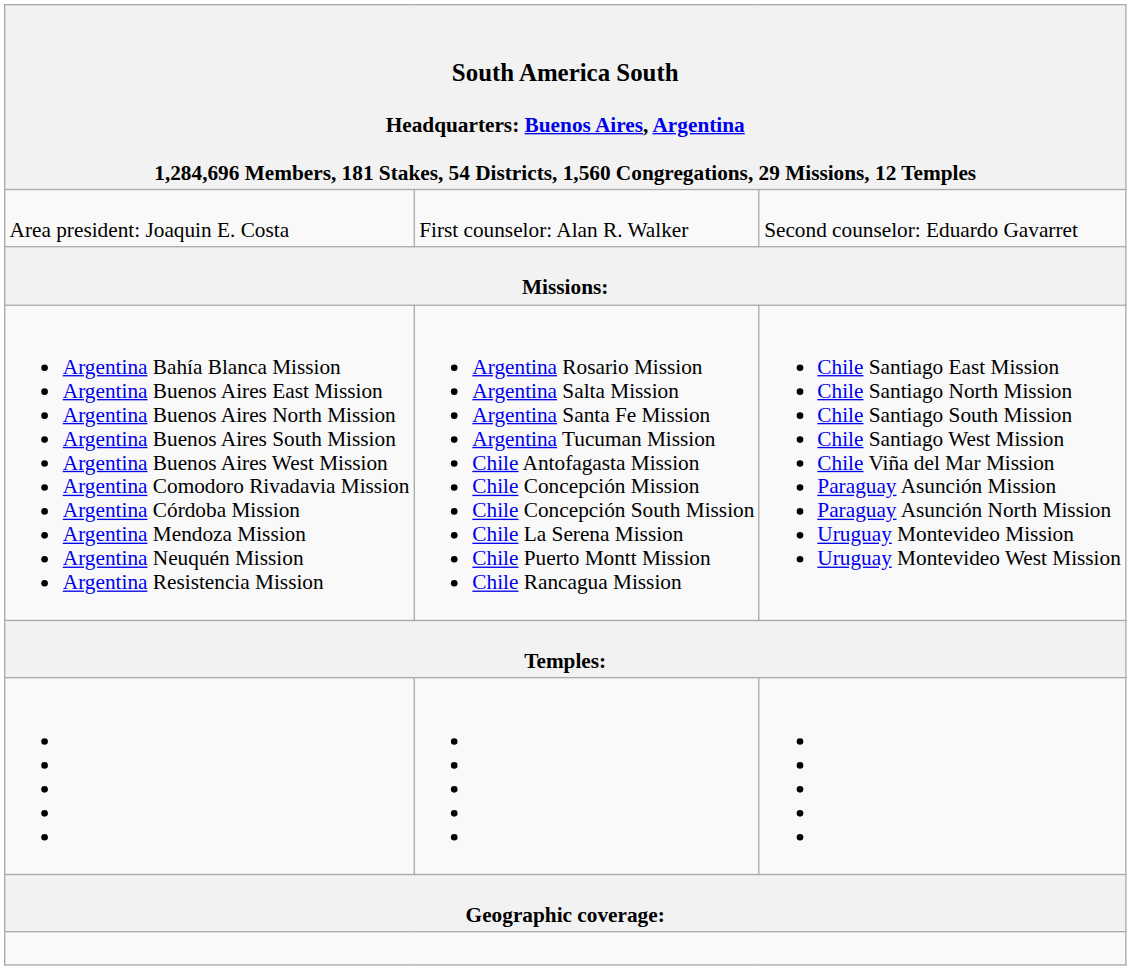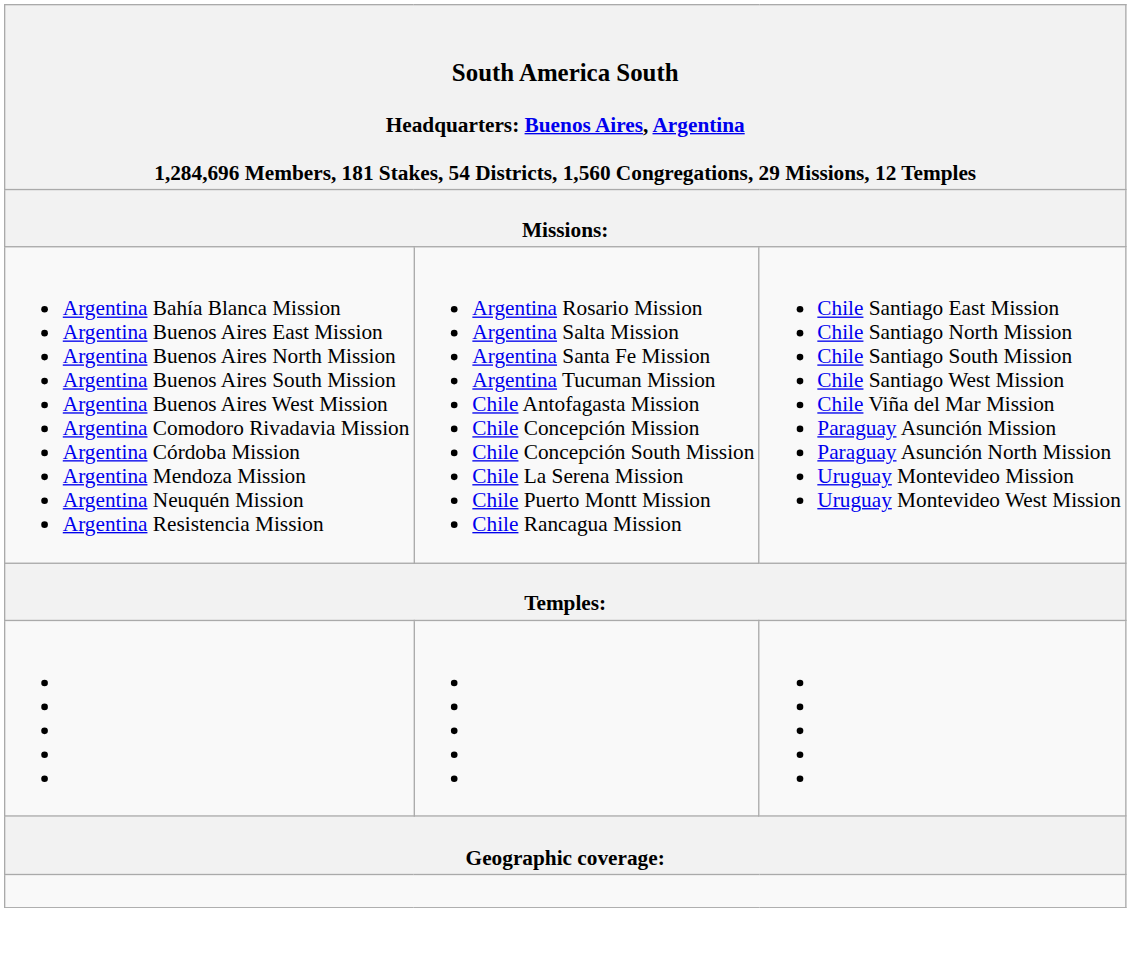- row: (149, 229)
